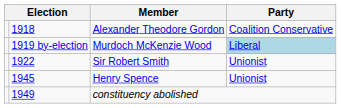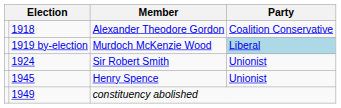(23, 62) 1922 -> (23, 62) 1924
